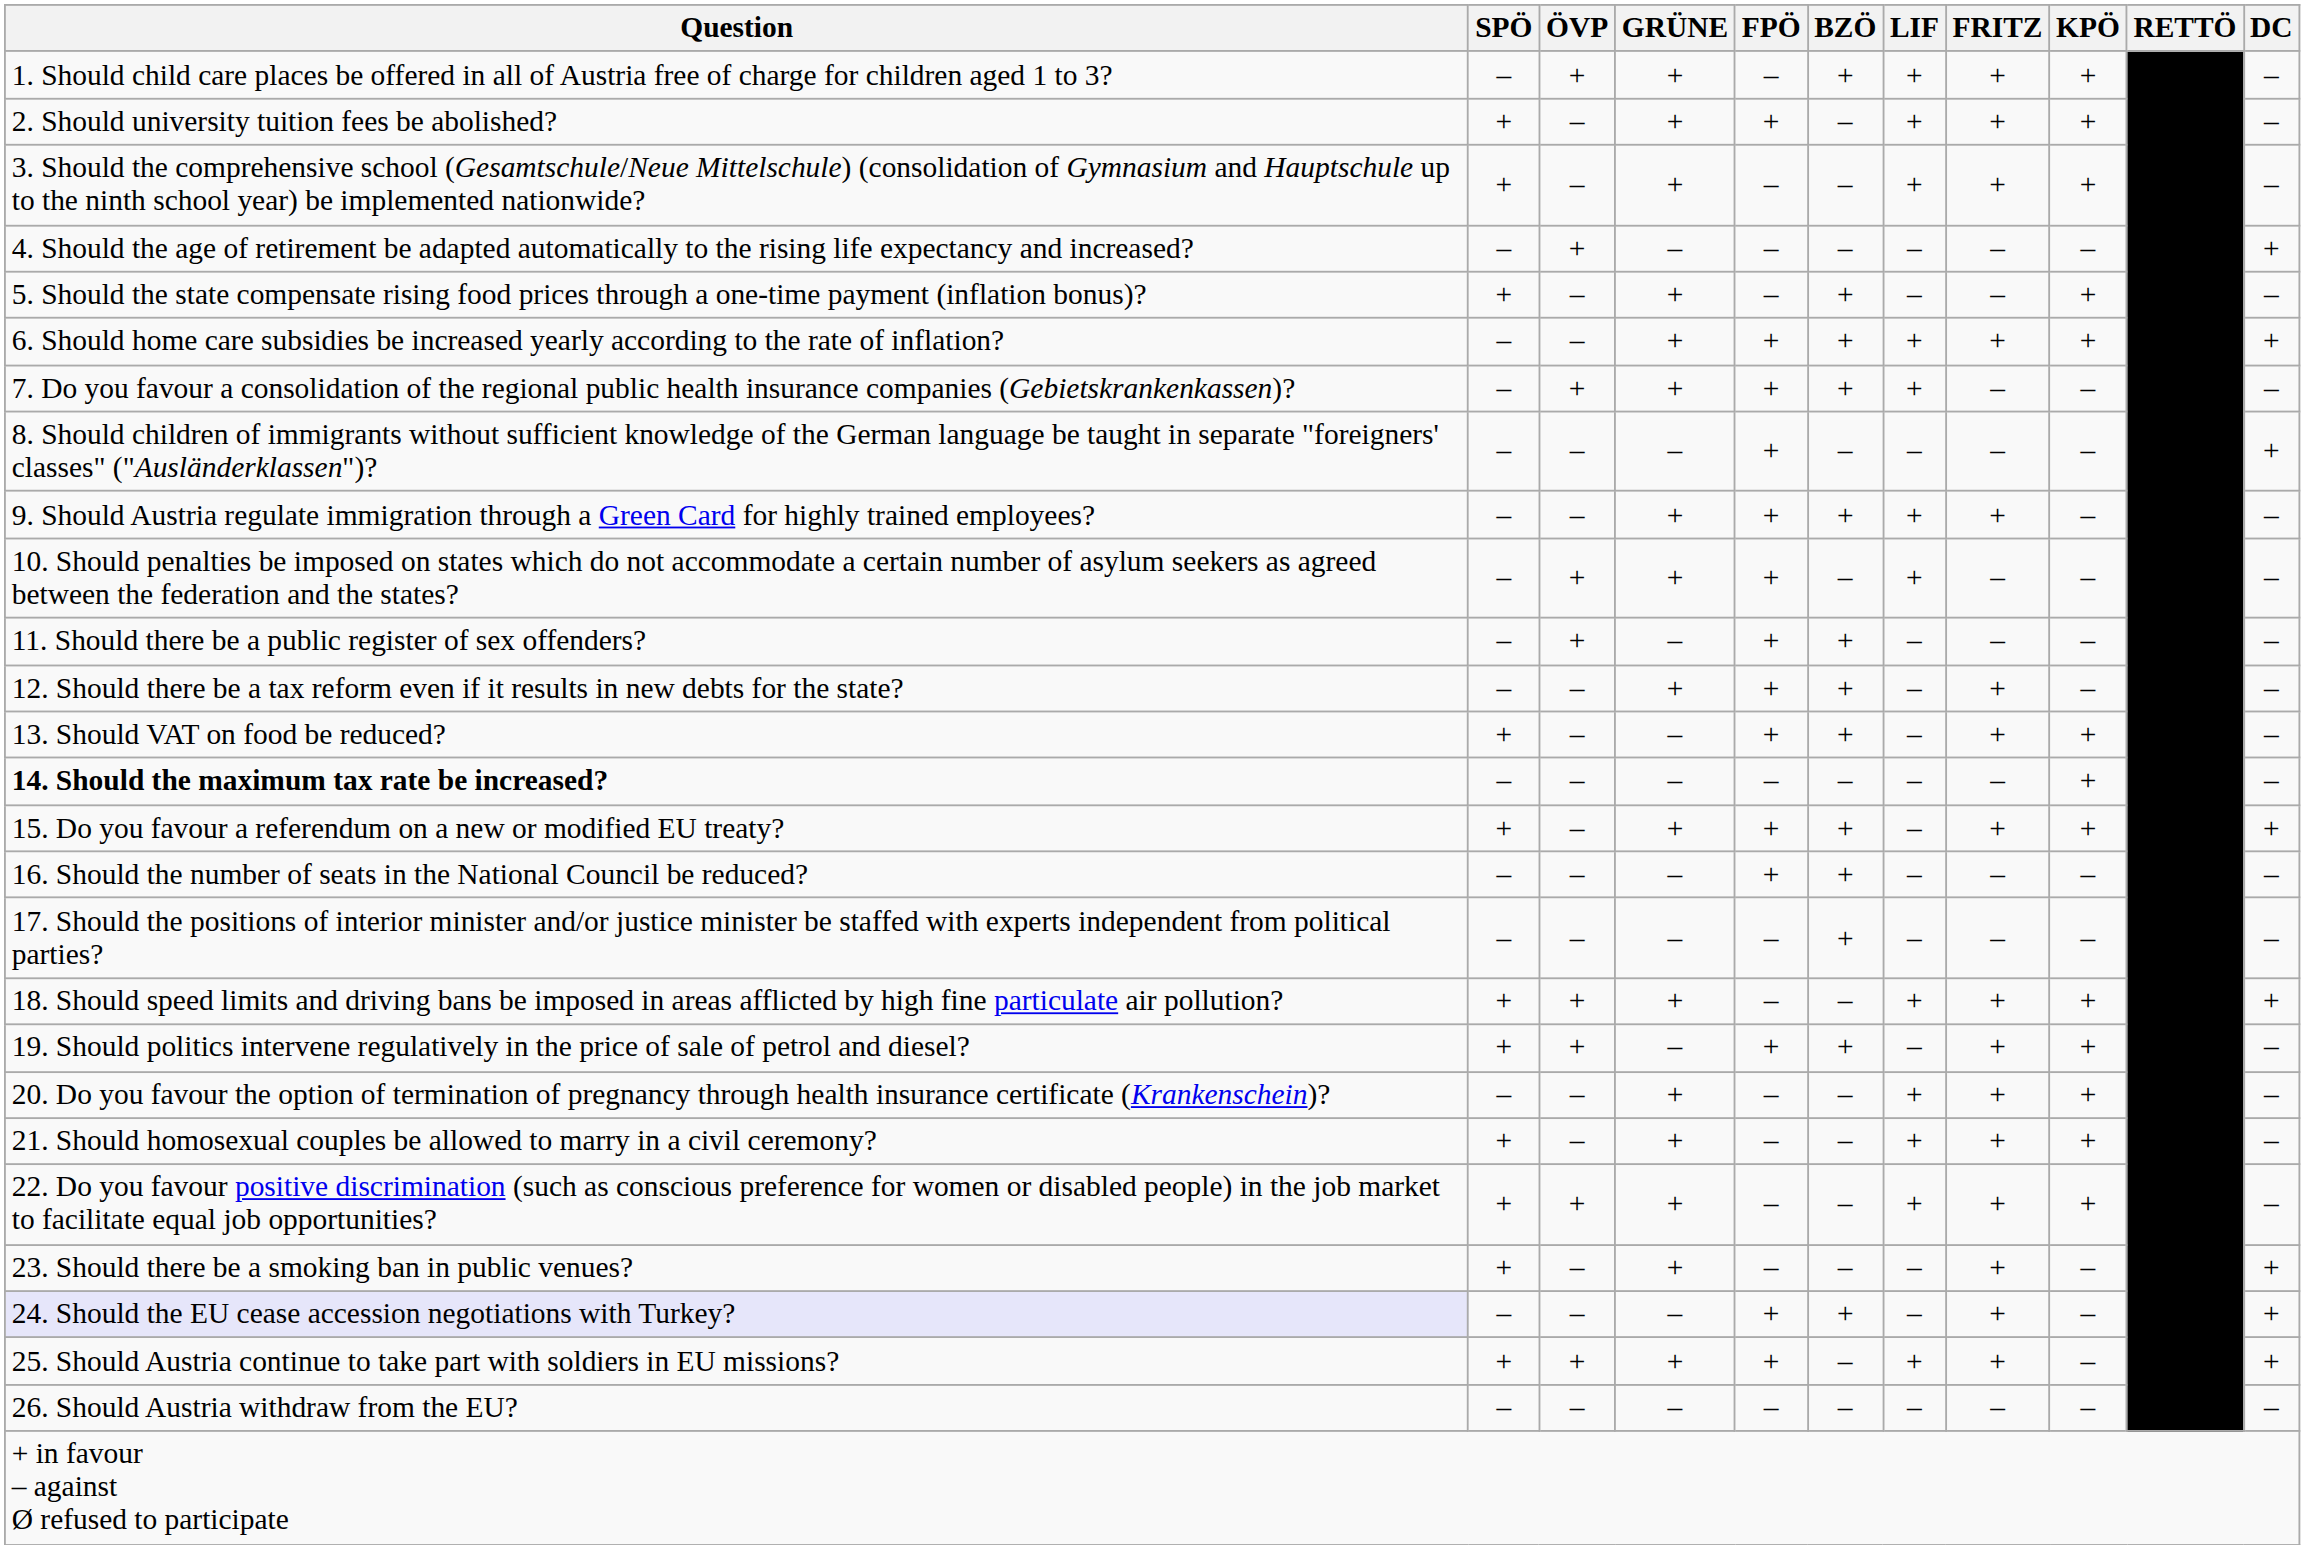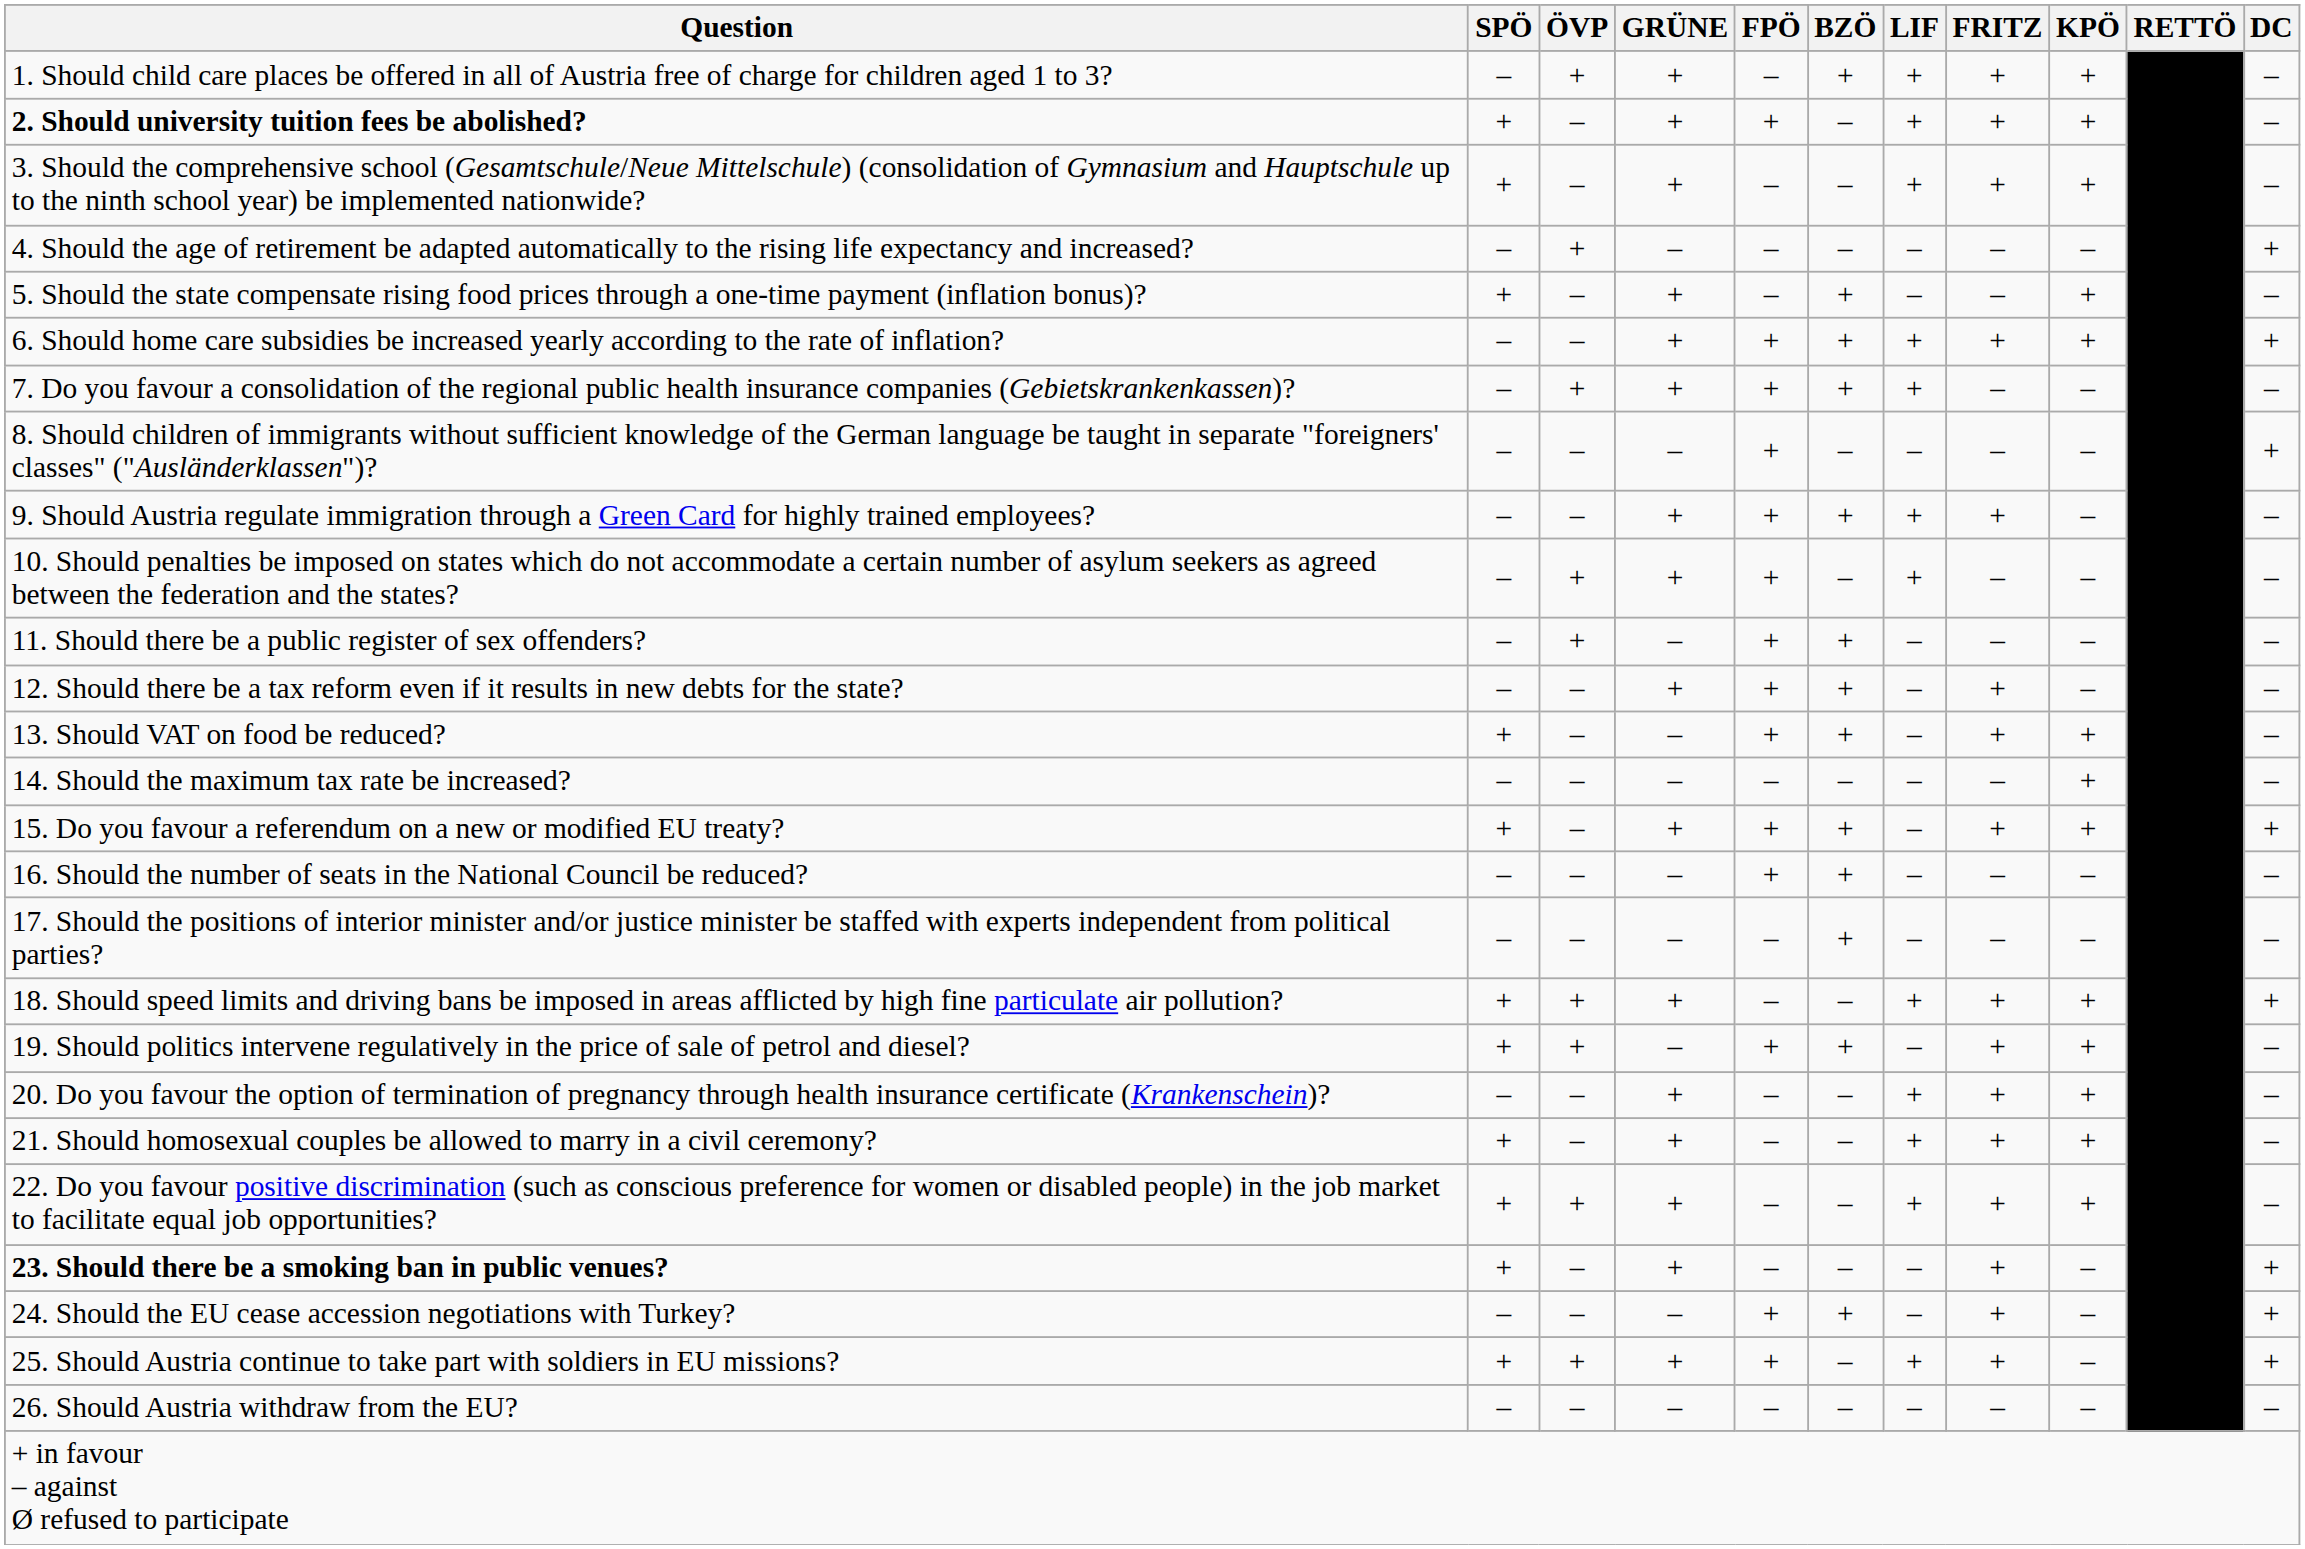(284, 121) normal -> (299, 121) bold
(310, 780) bold -> (291, 780) normal
(322, 1267) normal -> (340, 1267) bold
(374, 1314) lavender background -> (374, 1314) no background
